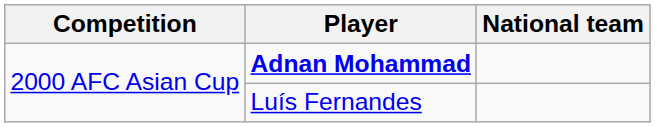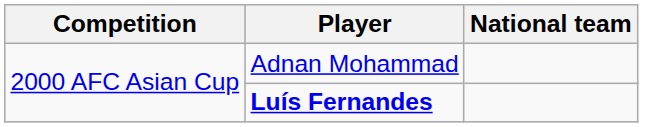(361, 63) bold -> (355, 63) normal
(336, 102) normal -> (342, 102) bold
